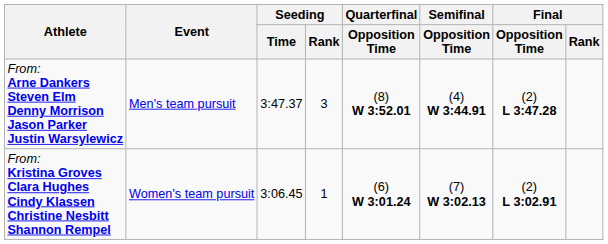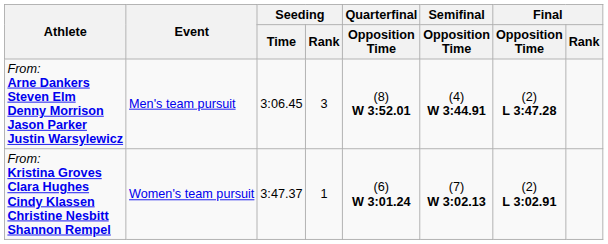(281, 104) 3:47.37 -> (281, 104) 3:06.45
(281, 195) 3:06.45 -> (281, 195) 3:47.37
